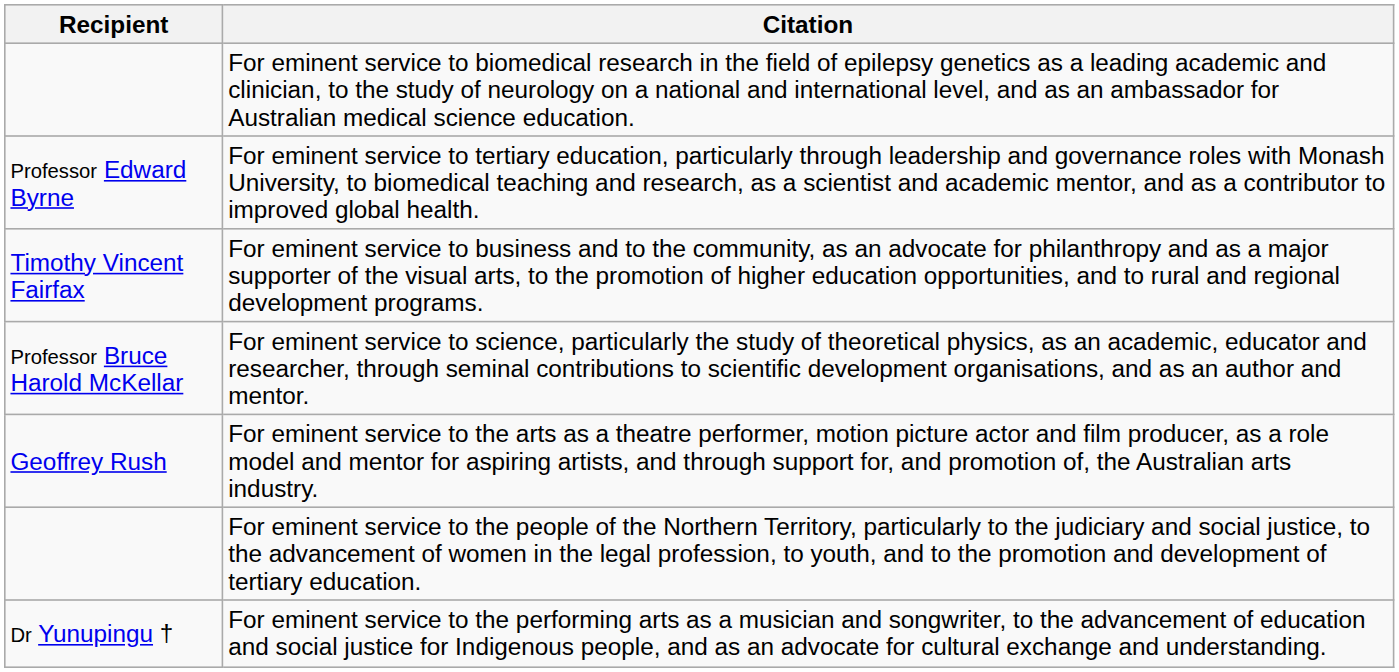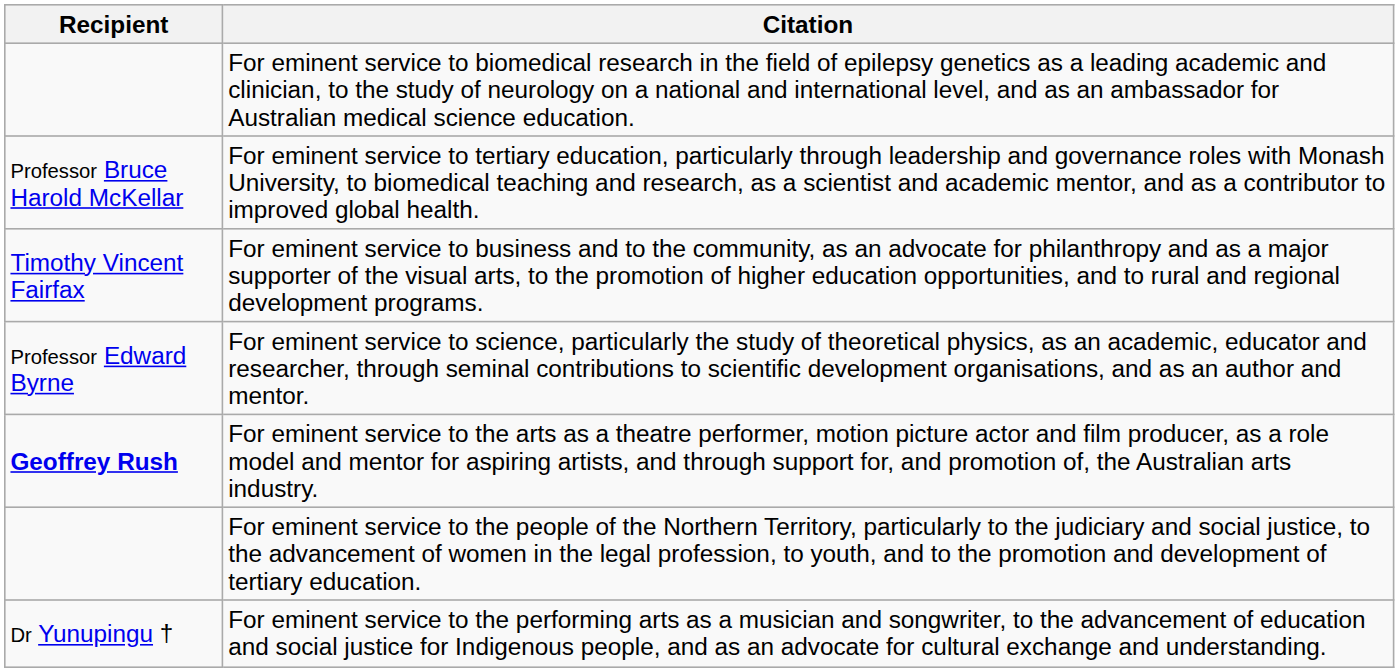(98, 183) Professor Edward Byrne -> (97, 183) Professor Bruce Harold McKellar
(97, 369) Professor Bruce Harold McKellar -> (98, 369) Professor Edward Byrne
(89, 462) normal -> (94, 462) bold
